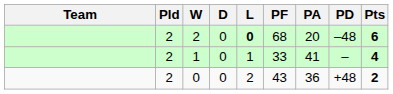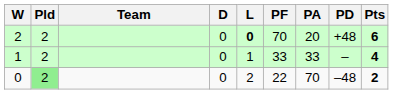columns swapped: (80, 15) <-> (196, 15)
(280, 36) 68 -> (280, 36) 70
(345, 36) –48 -> (345, 36) +48
(312, 57) 41 -> (312, 57) 33
(169, 78) no background -> (45, 78) lightgreen background
(280, 78) 43 -> (280, 78) 22
(312, 78) 36 -> (312, 78) 70
(345, 78) +48 -> (345, 78) –48
